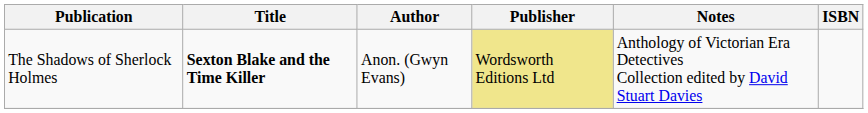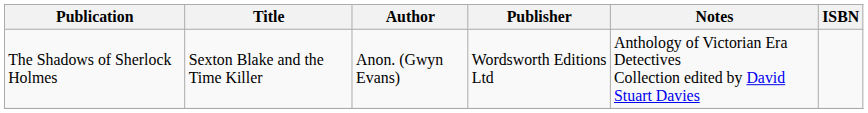(258, 68) bold -> (256, 68) normal
(515, 68) khaki background -> (539, 68) no background
